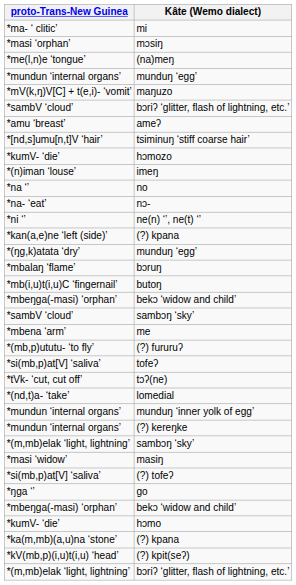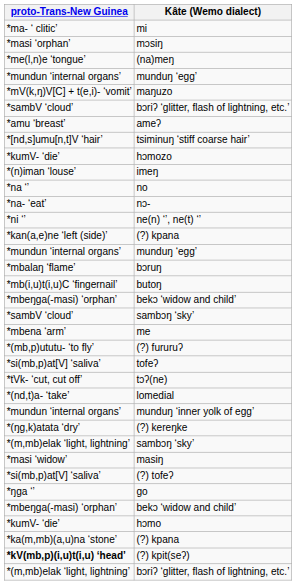(43, 252) *(ŋg,k)atata ‘dry’ -> (64, 252) *mundun ‘internal organs’
(64, 428) *mundun ‘internal organs’ -> (43, 428) *(ŋg,k)atata ‘dry’
(63, 556) normal -> (66, 556) bold
